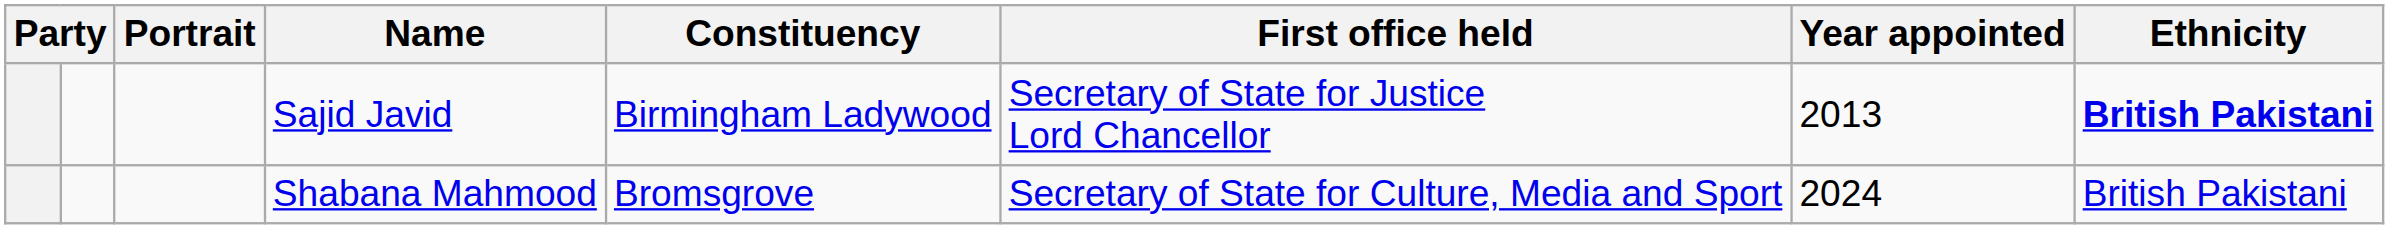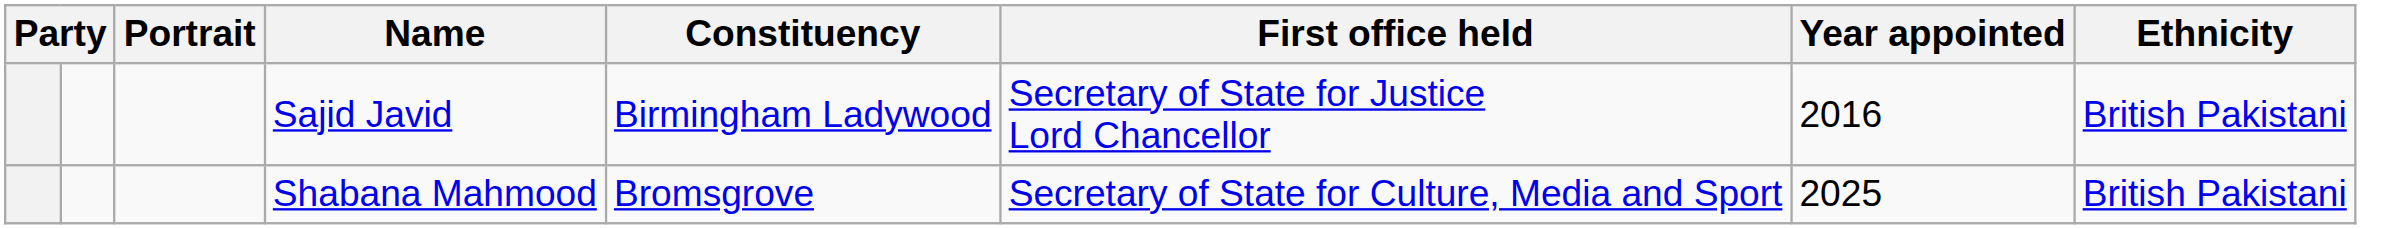(1841, 113) 2013 -> (1841, 113) 2016
(2228, 113) bold -> (2215, 113) normal
(1841, 193) 2024 -> (1841, 193) 2025
